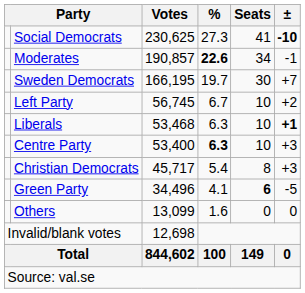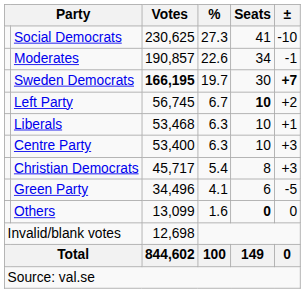(287, 37) bold -> (287, 37) normal
(214, 59) bold -> (214, 59) normal
(170, 80) normal -> (170, 80) bold
(289, 80) normal -> (289, 80) bold
(263, 102) normal -> (263, 102) bold
(289, 124) bold -> (289, 124) normal
(218, 146) bold -> (218, 146) normal
(267, 189) bold -> (267, 189) normal
(267, 211) normal -> (267, 211) bold
